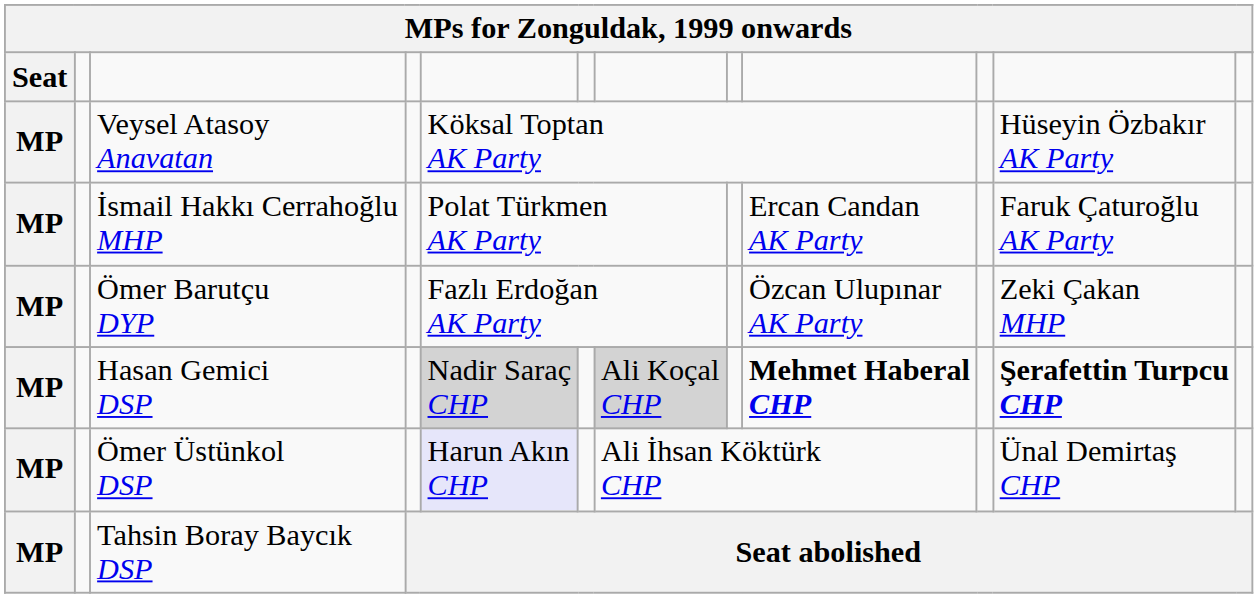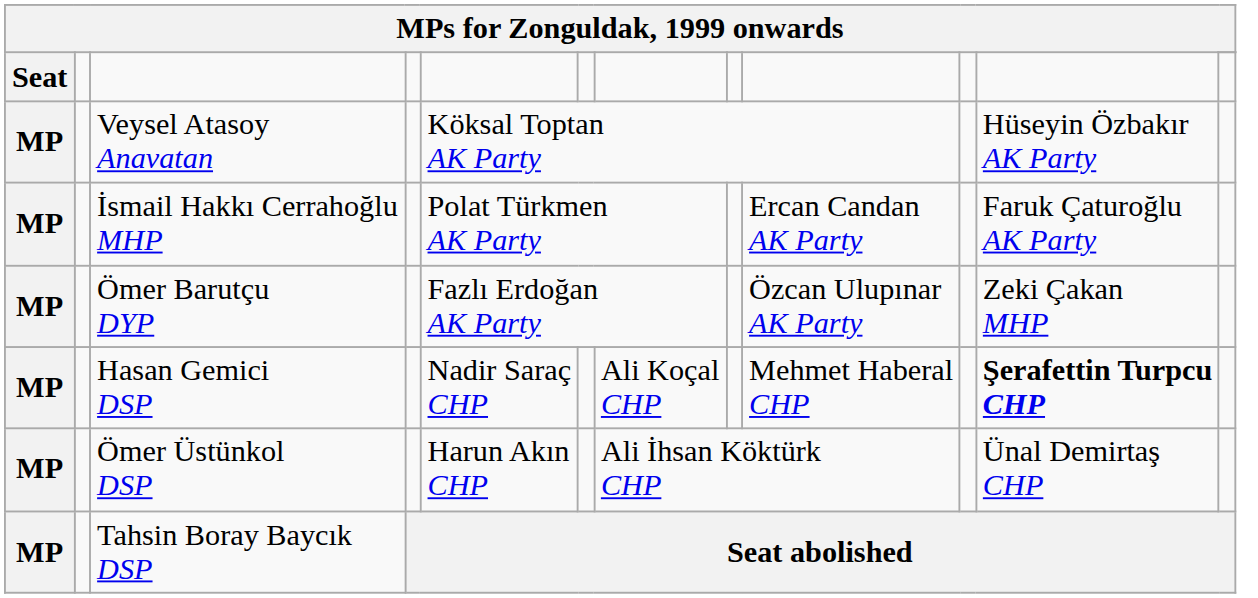(499, 387) lightgrey background -> (499, 387) no background
(660, 387) lightgrey background -> (660, 387) no background
(860, 387) bold -> (851, 387) normal
(499, 469) lavender background -> (499, 469) no background
